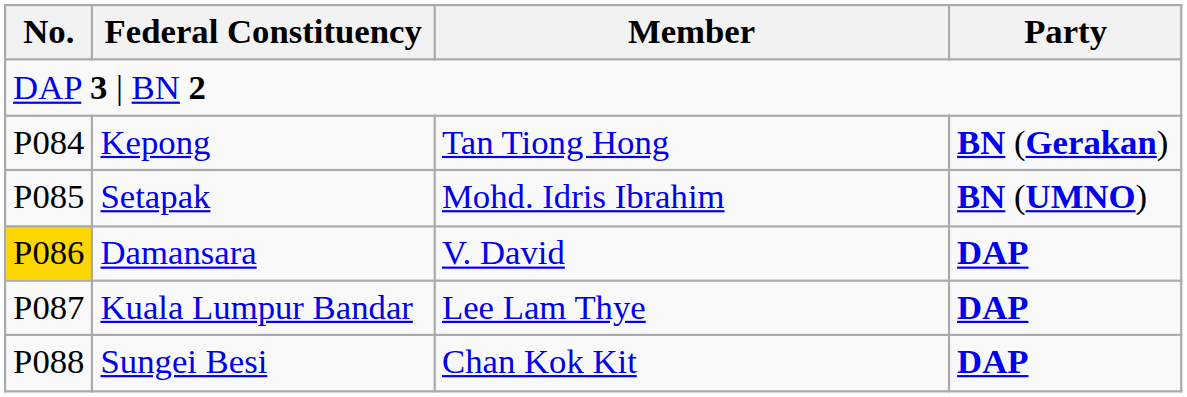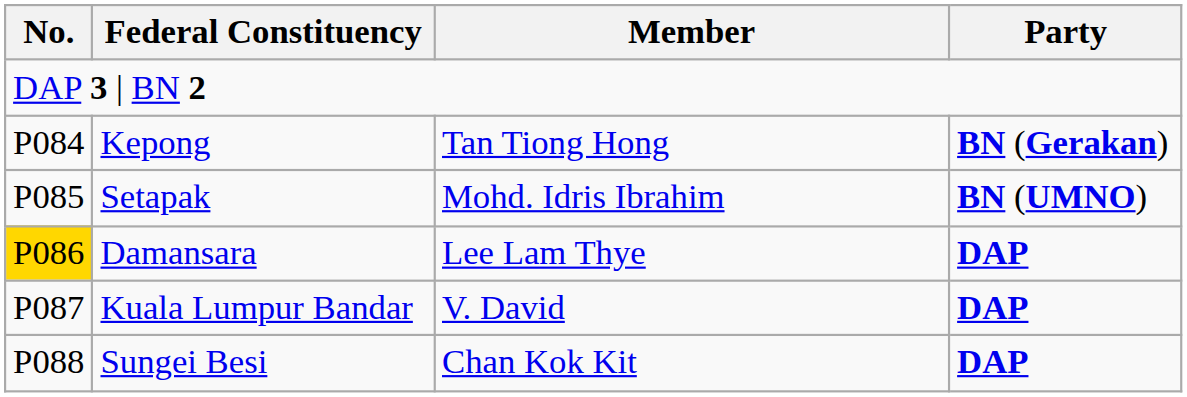(503, 252) V. David -> (544, 252) Lee Lam Thye
(544, 307) Lee Lam Thye -> (503, 307) V. David
